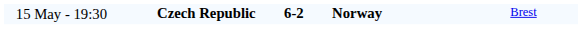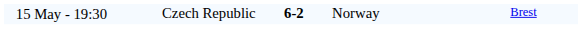(206, 13) bold -> (209, 13) normal
(357, 13) bold -> (356, 13) normal
